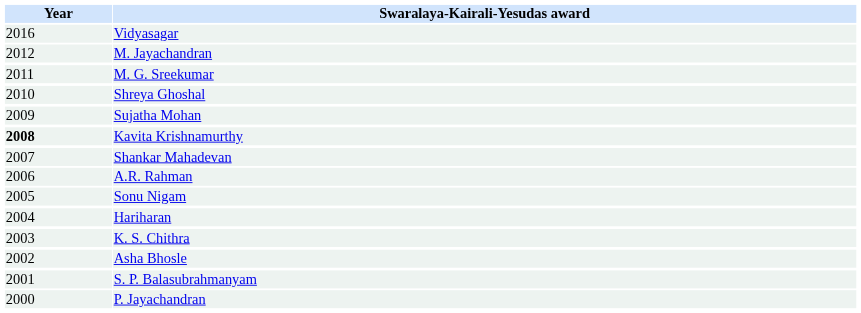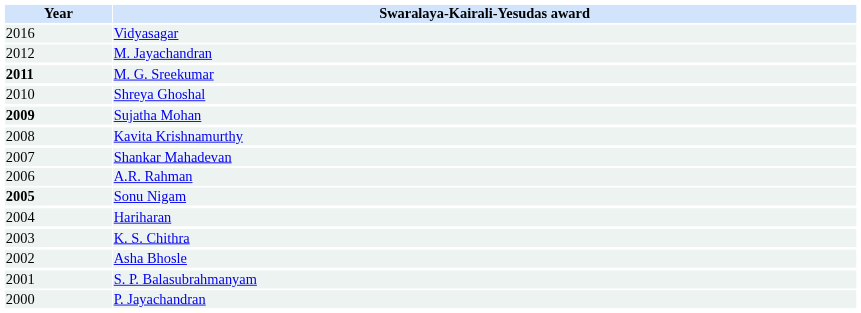(20, 74) normal -> (20, 74) bold
(20, 115) normal -> (20, 115) bold
(20, 136) bold -> (20, 136) normal
(20, 196) normal -> (20, 196) bold
